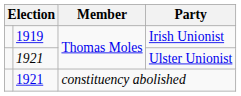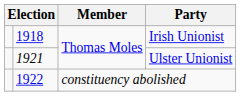(30, 36) 1919 -> (30, 36) 1918
(30, 79) 1921 -> (30, 79) 1922
